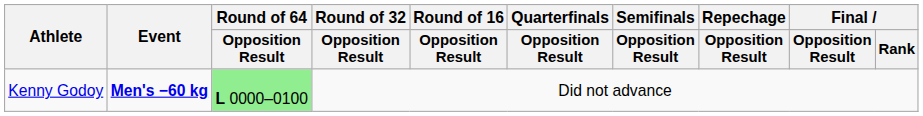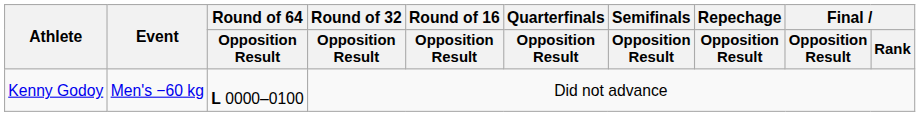(159, 91) bold -> (157, 91) normal
(262, 99) lightgreen background -> (257, 99) no background
